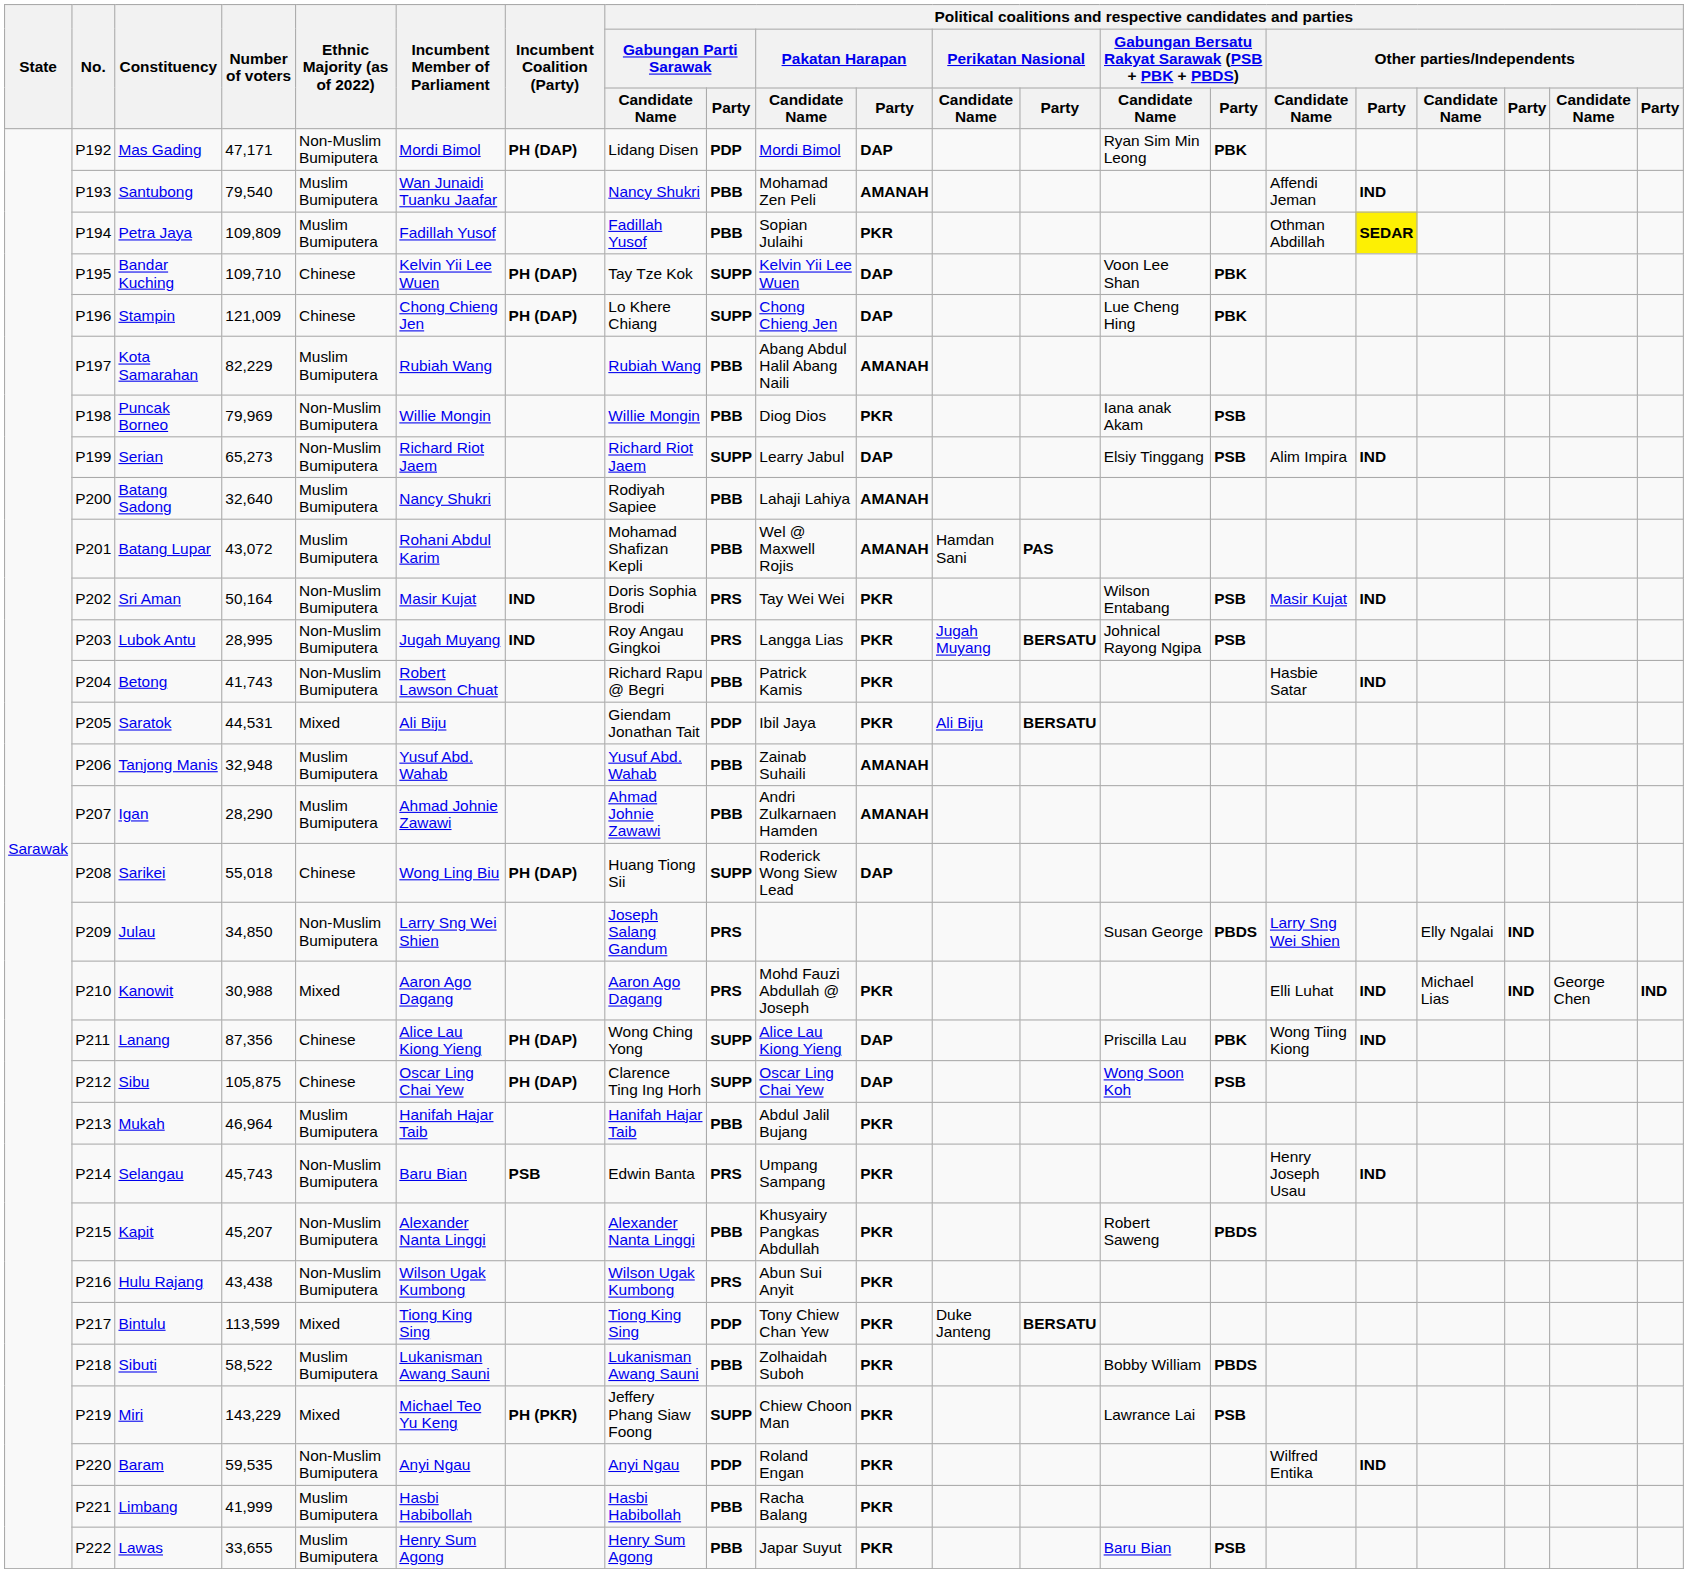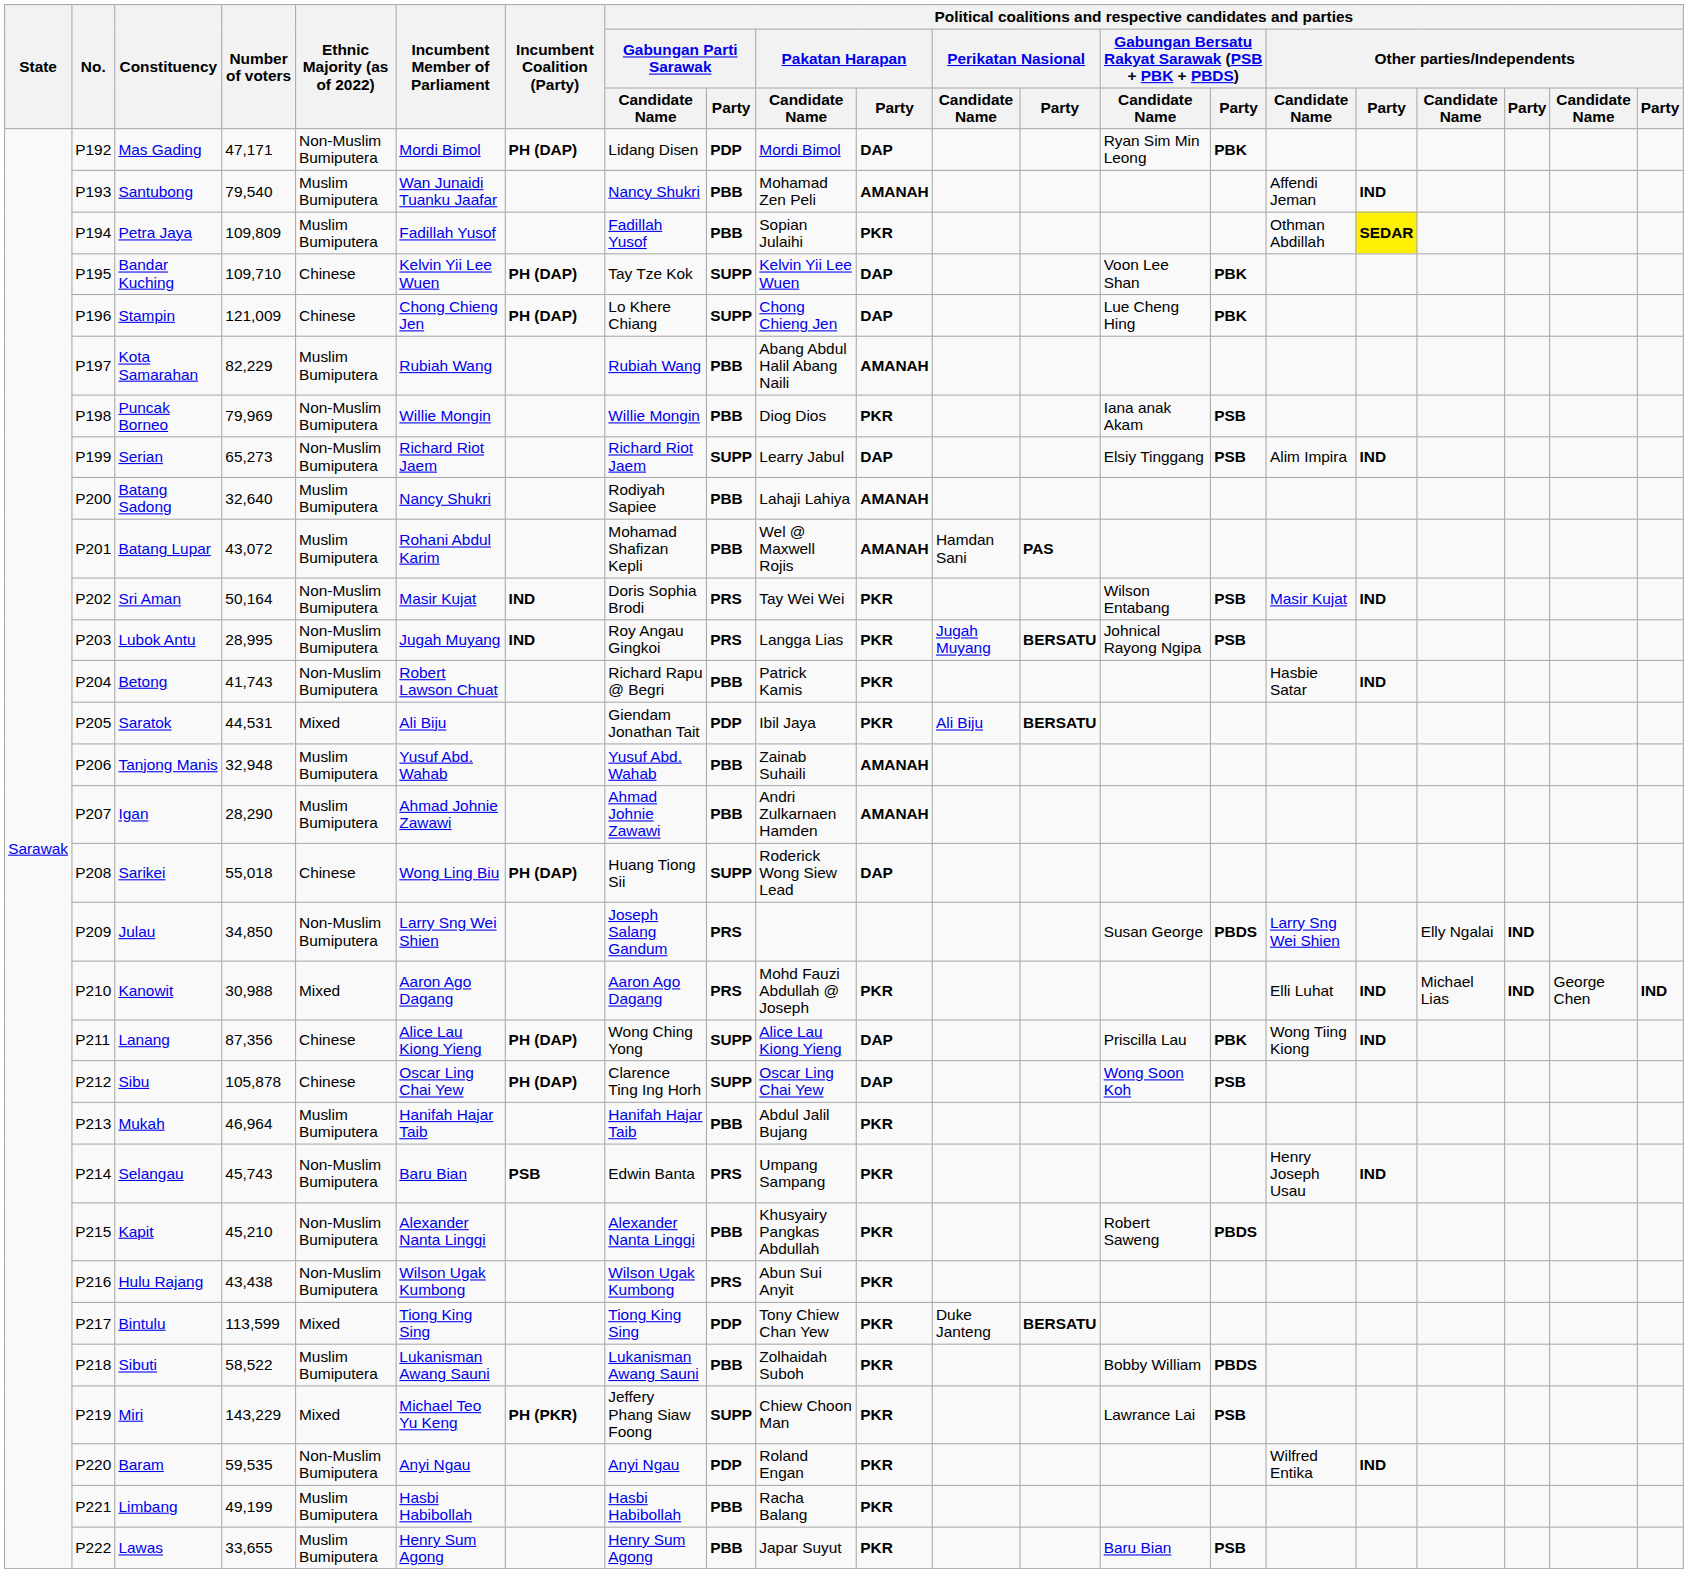(253, 1082) 105,875 -> (253, 1082) 105,878
(249, 1232) 45,207 -> (249, 1232) 45,210
(249, 1507) 41,999 -> (249, 1507) 49,199
